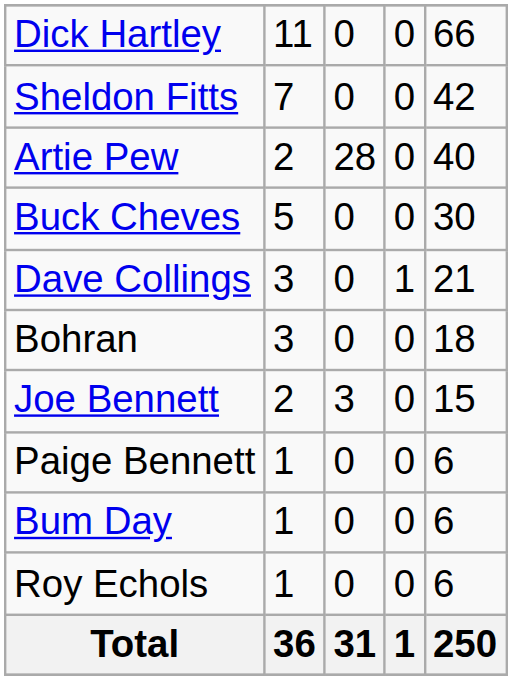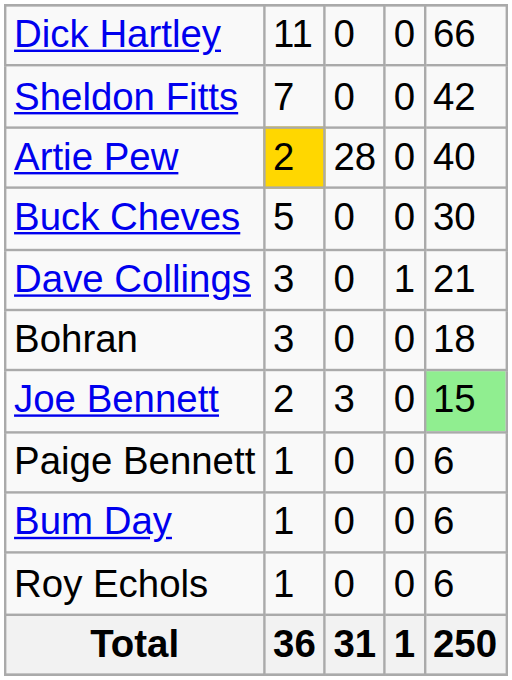(284, 156) no background -> (284, 156) gold background
(454, 400) no background -> (454, 400) lightgreen background
